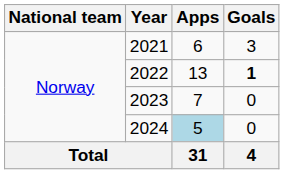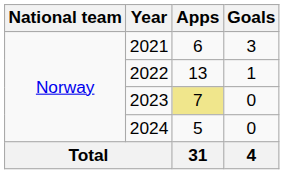(251, 73) bold -> (251, 73) normal
(198, 100) no background -> (198, 100) khaki background
(198, 127) lightblue background -> (198, 127) no background
